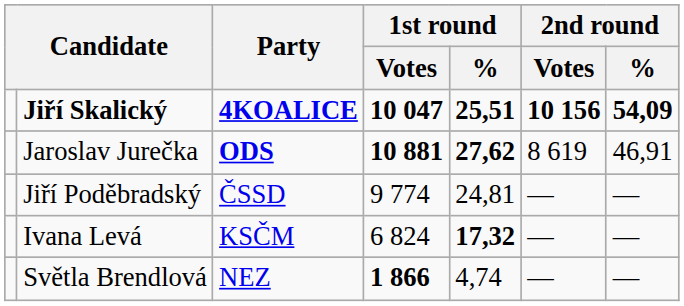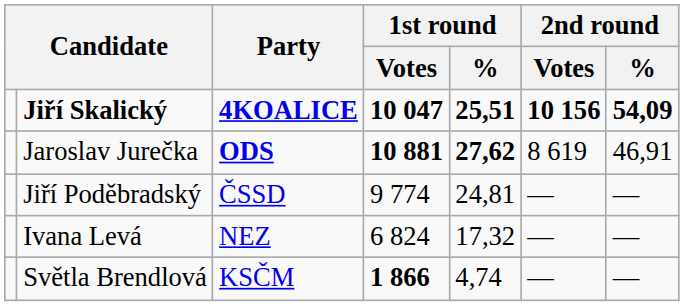(257, 236) KSČM -> (245, 236) NEZ
(485, 236) bold -> (485, 236) normal
(245, 278) NEZ -> (257, 278) KSČM
